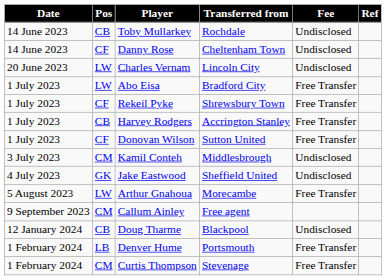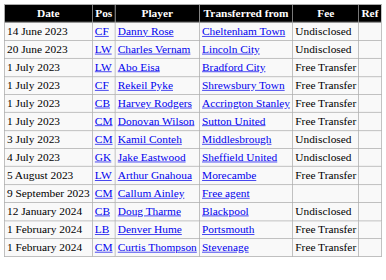- row: (154, 31)
(102, 139) CF -> (104, 121) CM
